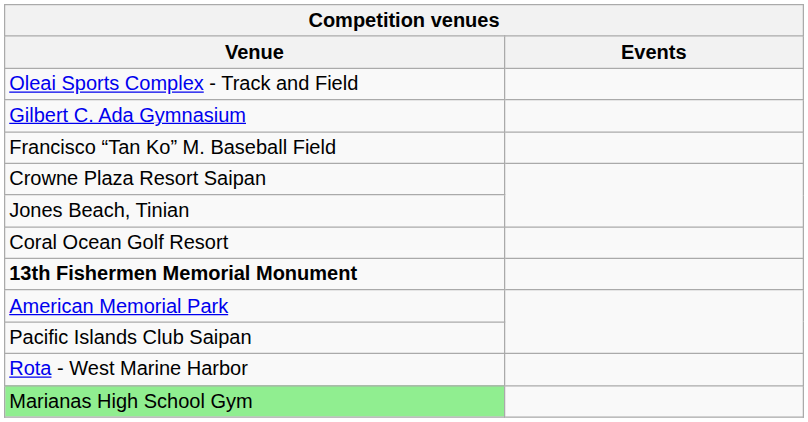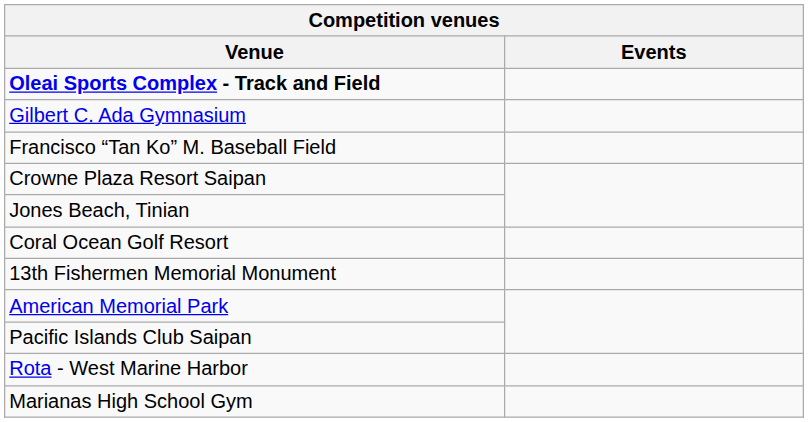(184, 83) normal -> (195, 83) bold
(183, 274) bold -> (173, 274) normal
(131, 400) lightgreen background -> (131, 400) no background
